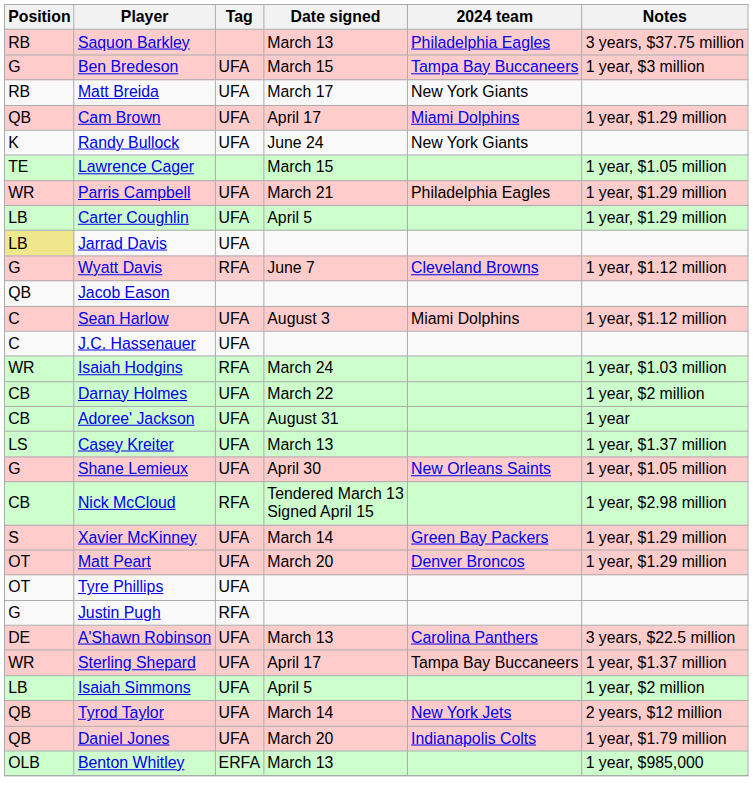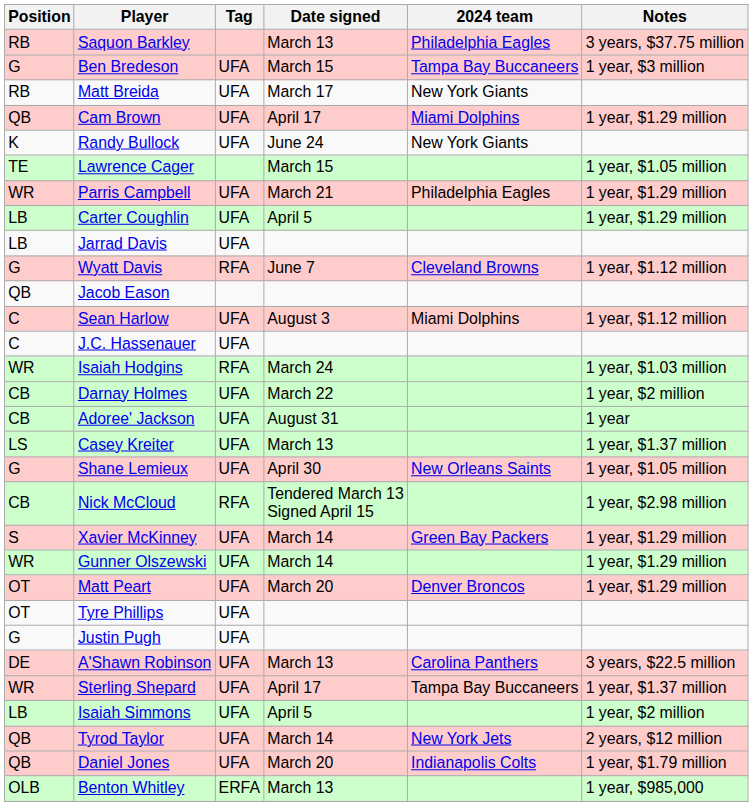(18, 243) khaki background -> (18, 243) no background
+ row: (142, 562)
(234, 612) RFA -> (234, 637) UFA
